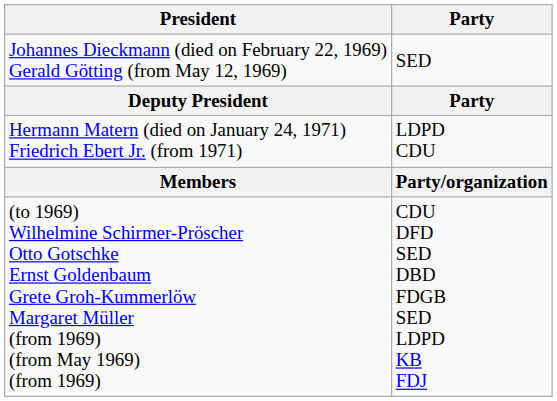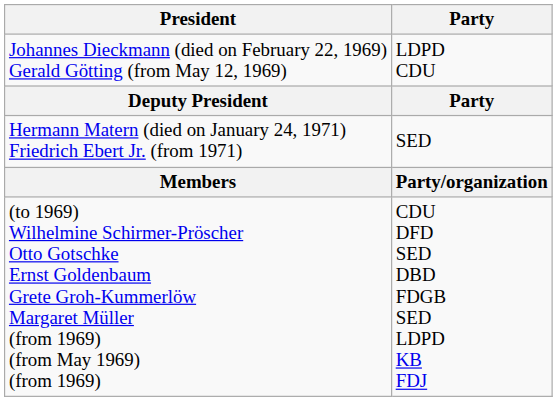(414, 60) SED -> (420, 60) LDPD CDU
(420, 141) LDPD CDU -> (414, 141) SED
